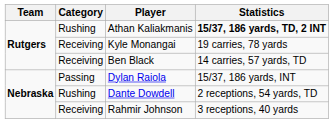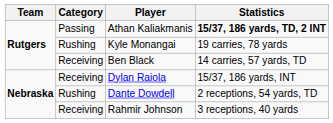(77, 29) Rushing -> (76, 29) Passing
(81, 45) Receiving -> (77, 45) Rushing
(76, 77) Passing -> (81, 77) Receiving
